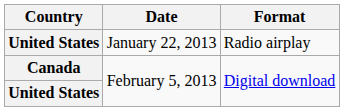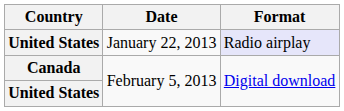(267, 42) no background -> (267, 42) lavender background
